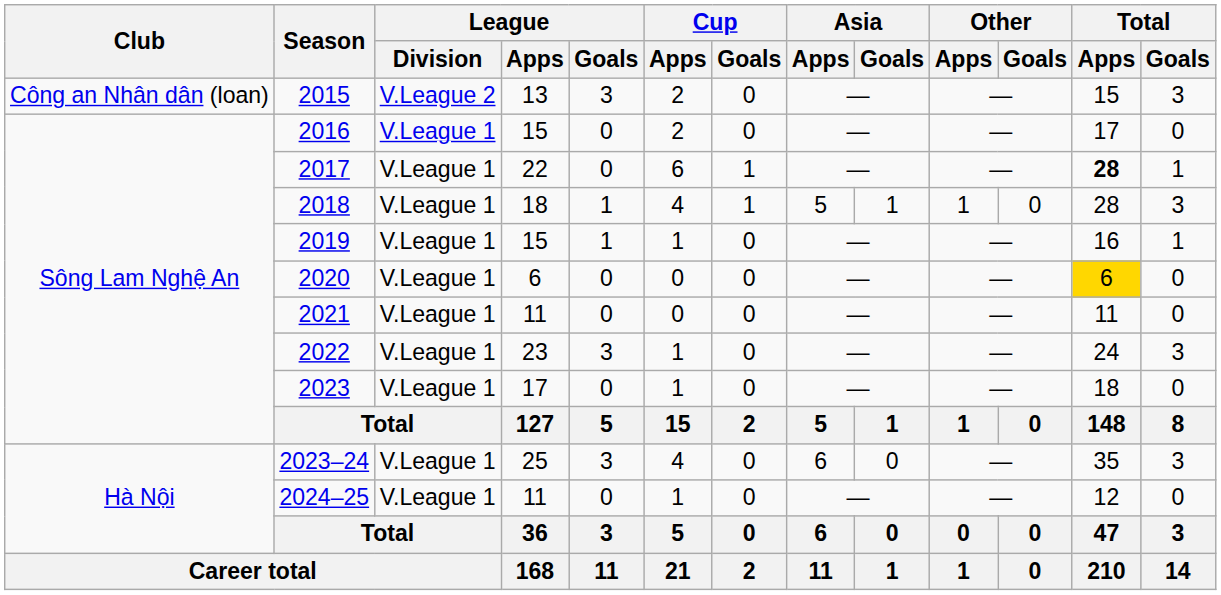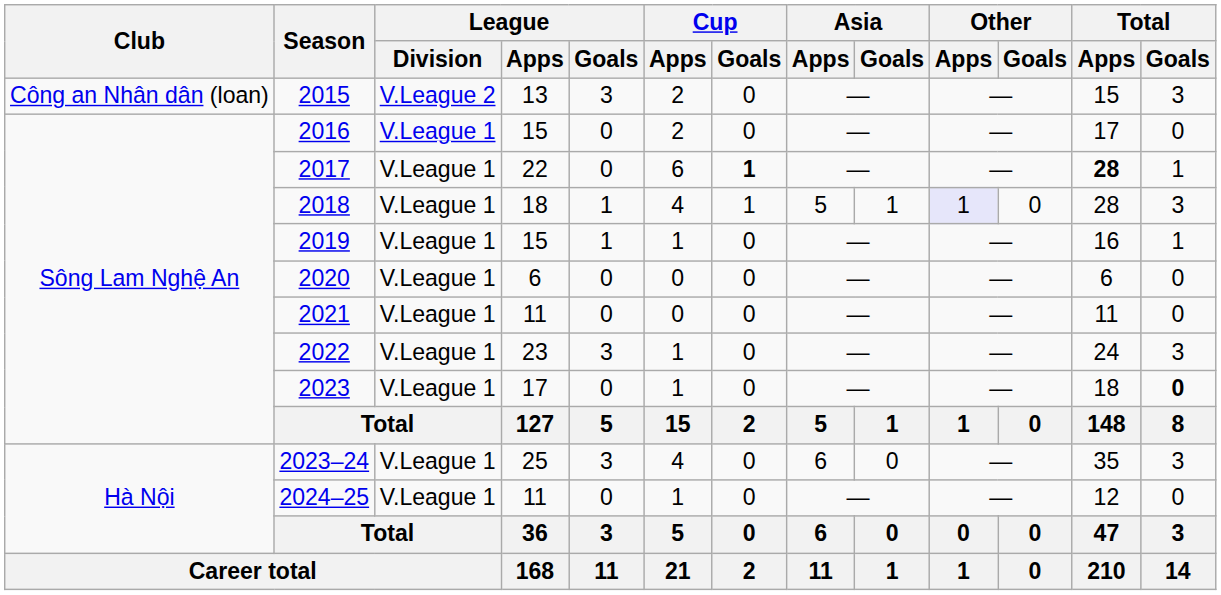(749, 168) normal -> (749, 168) bold
(964, 205) no background -> (964, 205) lavender background
(1106, 278) gold background -> (1106, 278) no background
(1178, 388) normal -> (1178, 388) bold
